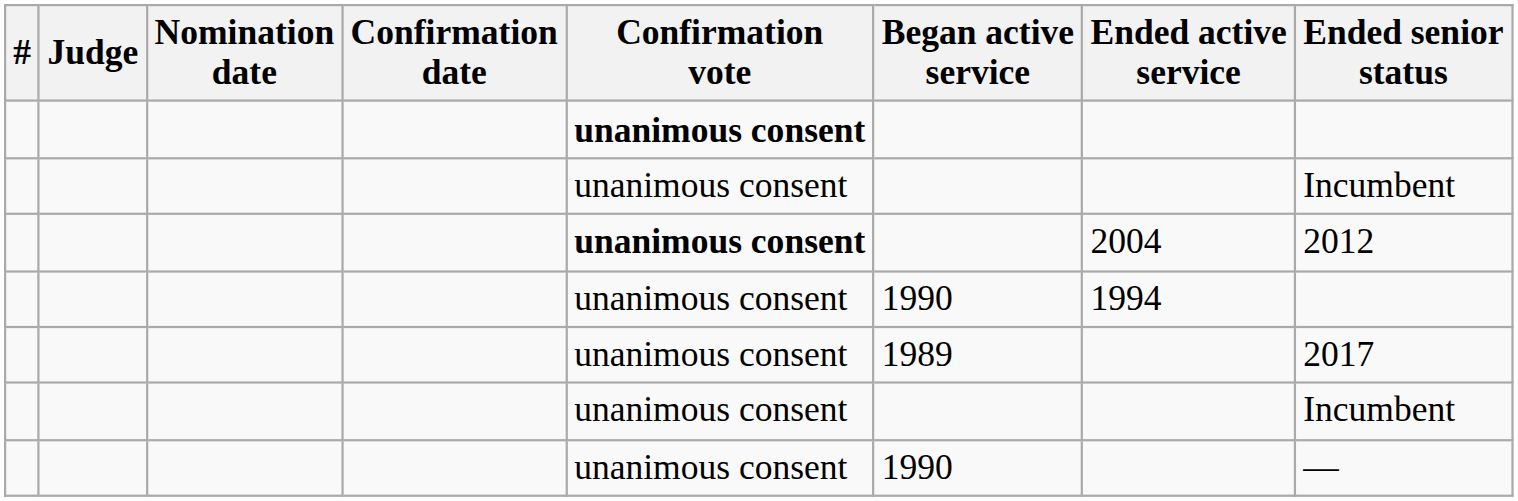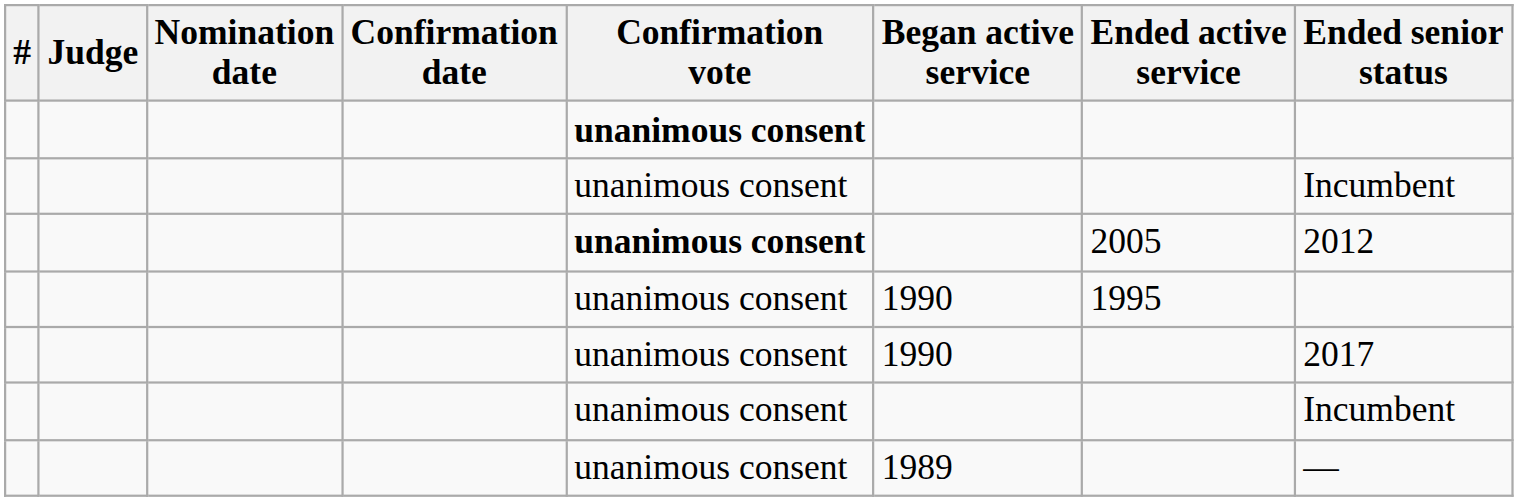(1126, 241) 2004 -> (1126, 241) 2005
(1126, 297) 1994 -> (1126, 297) 1995
(917, 354) 1989 -> (917, 354) 1990
(917, 466) 1990 -> (917, 466) 1989
